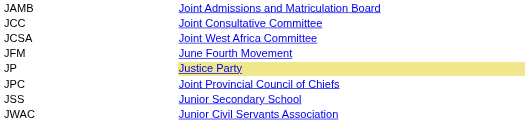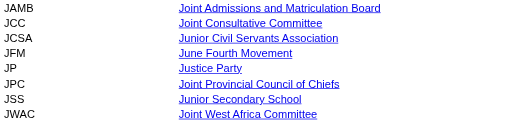(248, 38) Joint West Africa Committee -> (259, 38) Junior Civil Servants Association
(210, 69) khaki background -> (210, 69) no background
(259, 114) Junior Civil Servants Association -> (248, 114) Joint West Africa Committee
